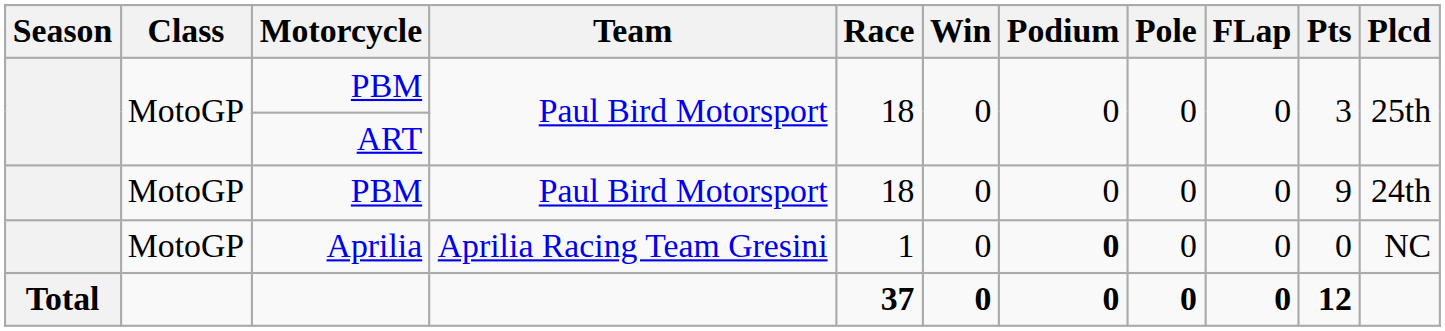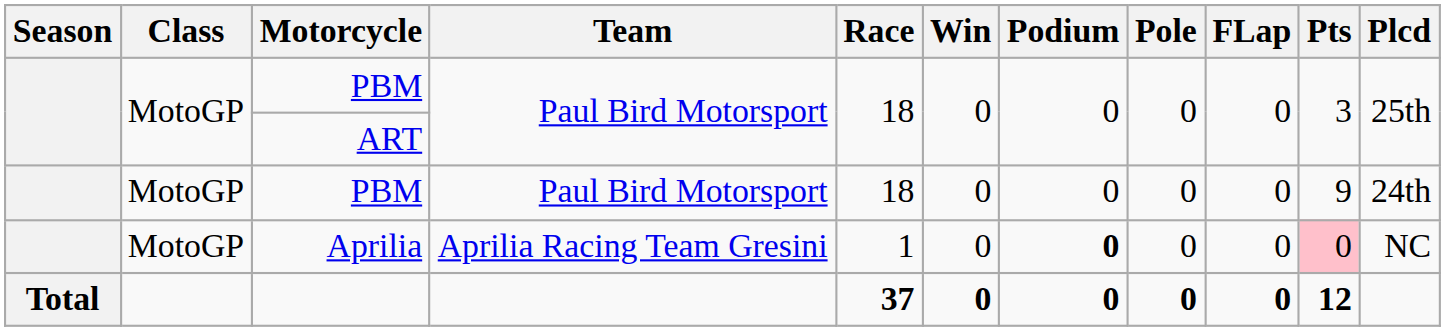(1343, 245) no background -> (1343, 245) pink background
